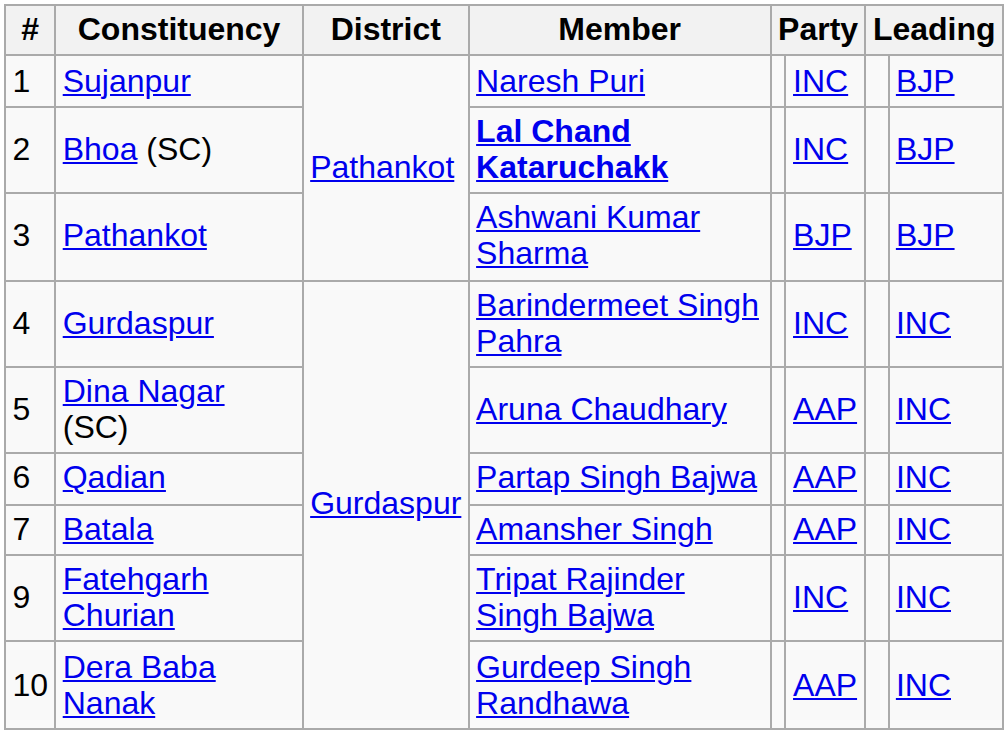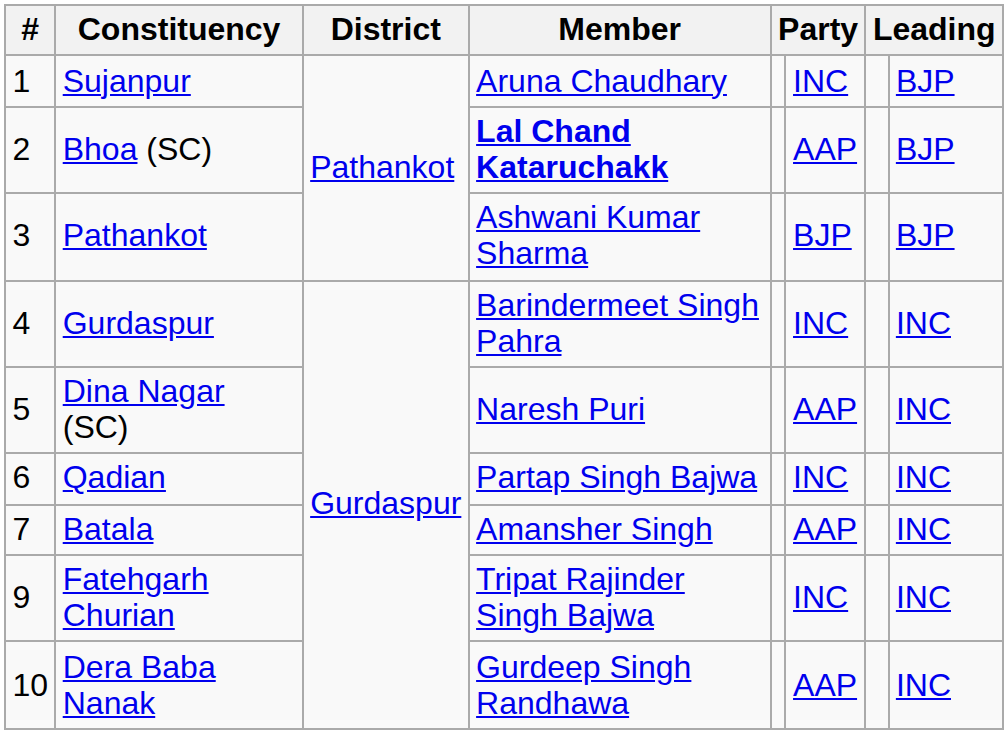(561, 80) Naresh Puri -> (602, 80) Aruna Chaudhary
(821, 149) INC -> (825, 149) AAP
(602, 409) Aruna Chaudhary -> (561, 409) Naresh Puri
(825, 478) AAP -> (821, 478) INC
